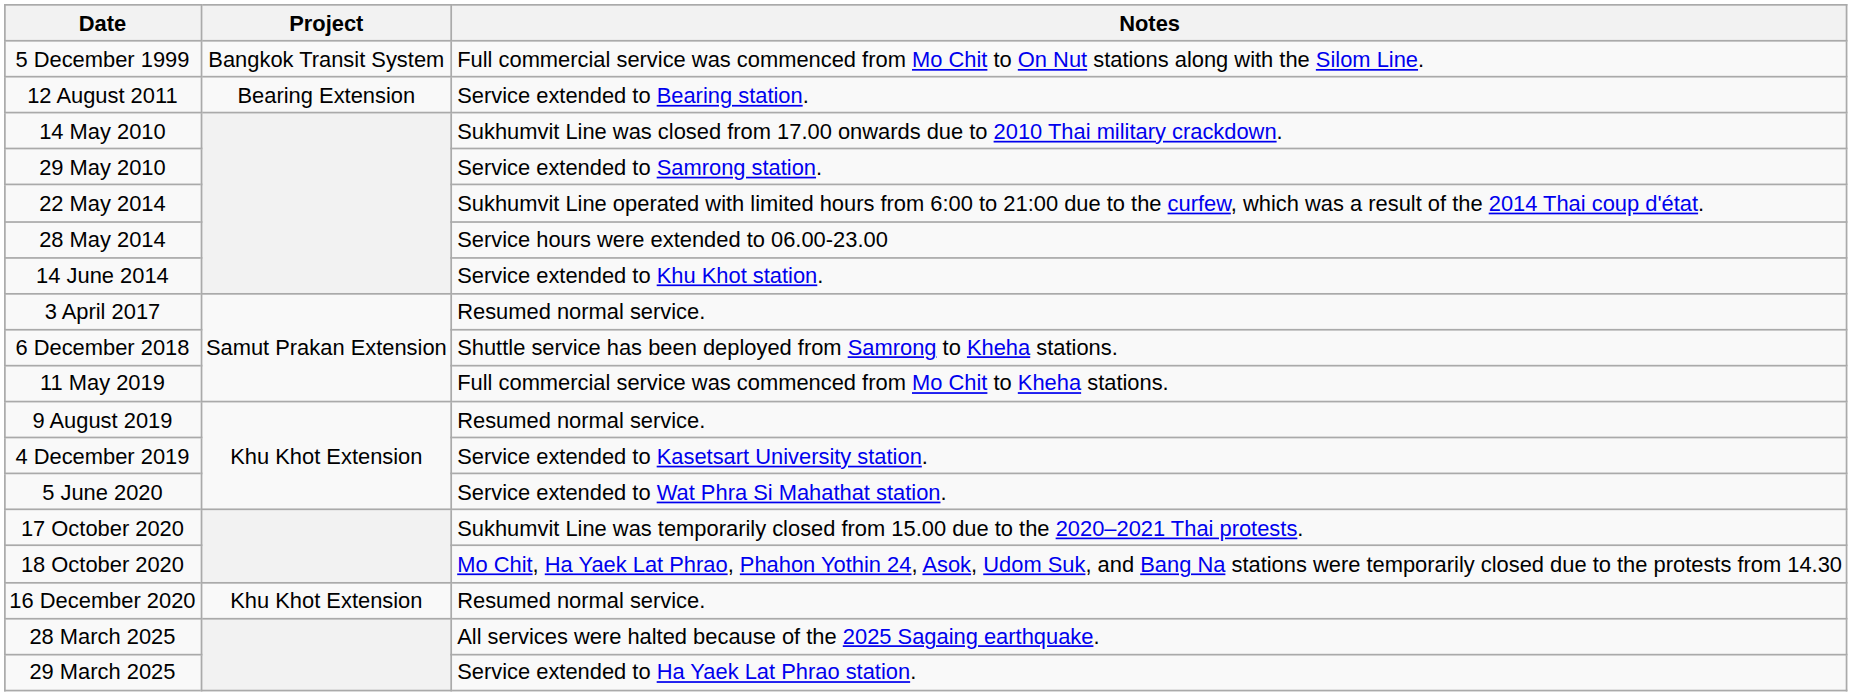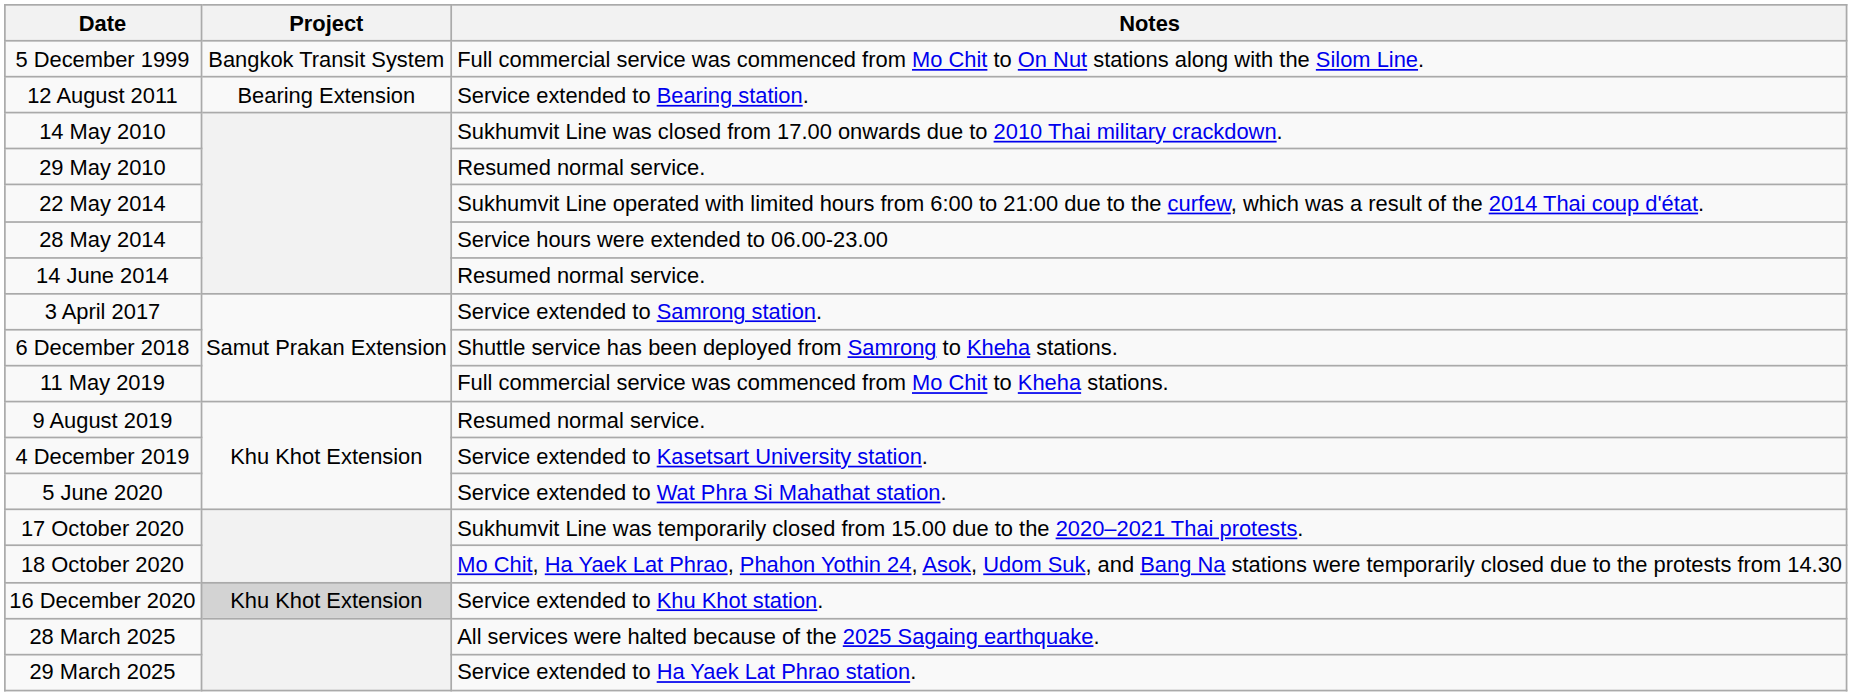(640, 167) Service extended to Samrong station. -> (581, 167) Resumed normal service.
(640, 275) Service extended to Khu Khot station. -> (581, 275) Resumed normal service.
(581, 311) Resumed normal service. -> (640, 311) Service extended to Samrong station.
(326, 600) no background -> (326, 600) lightgrey background
(581, 600) Resumed normal service. -> (640, 600) Service extended to Khu Khot station.
